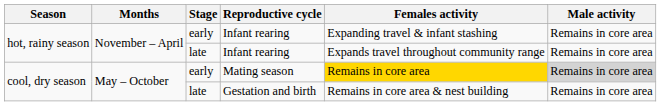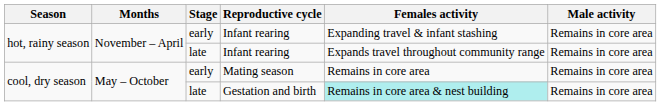(378, 71) gold background -> (378, 71) no background
(601, 71) lightgrey background -> (601, 71) no background
(418, 91) no background -> (418, 91) paleturquoise background
